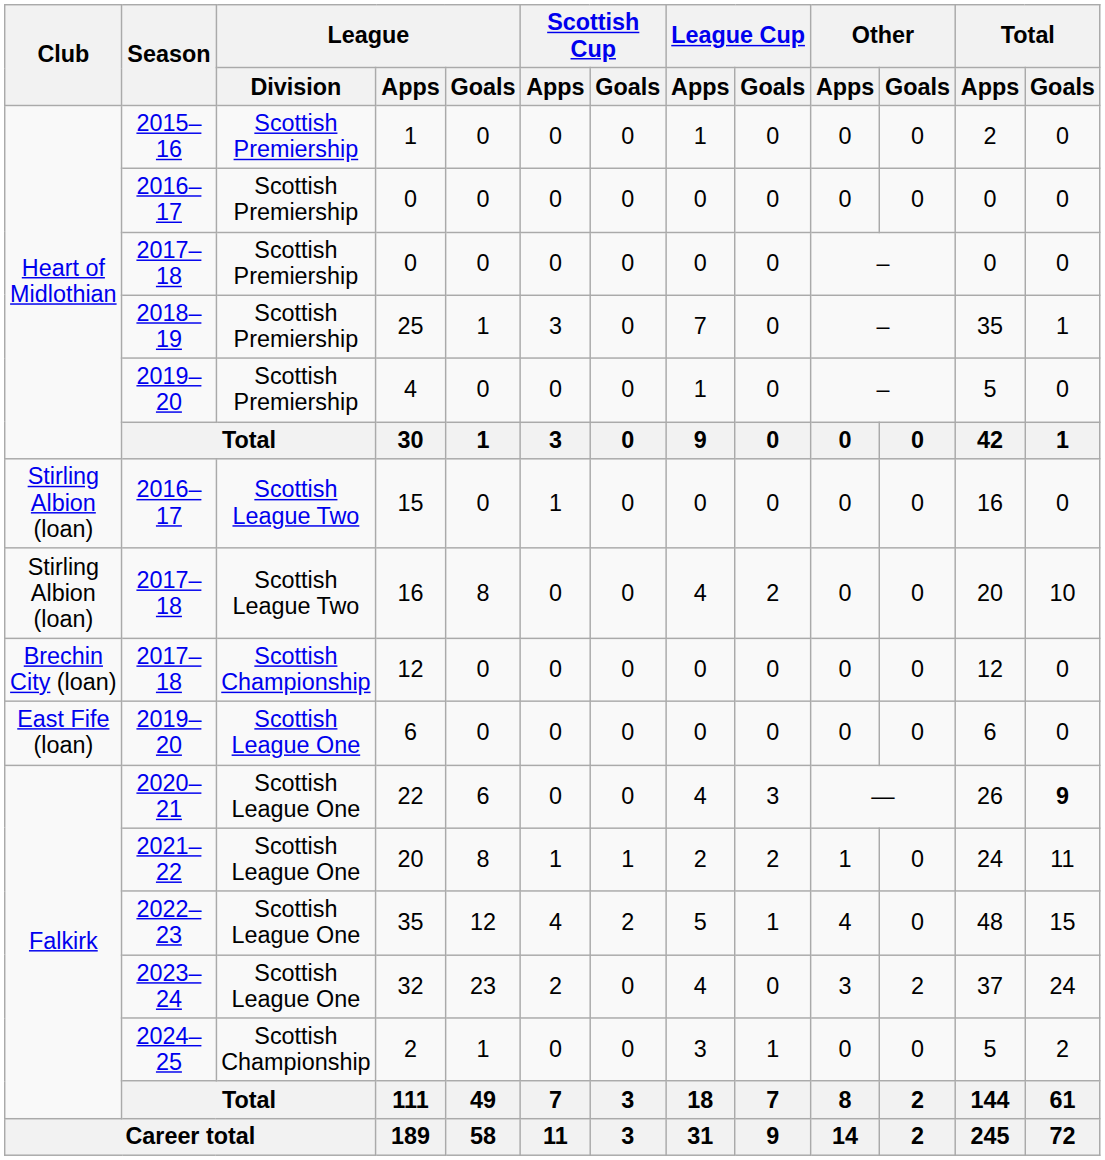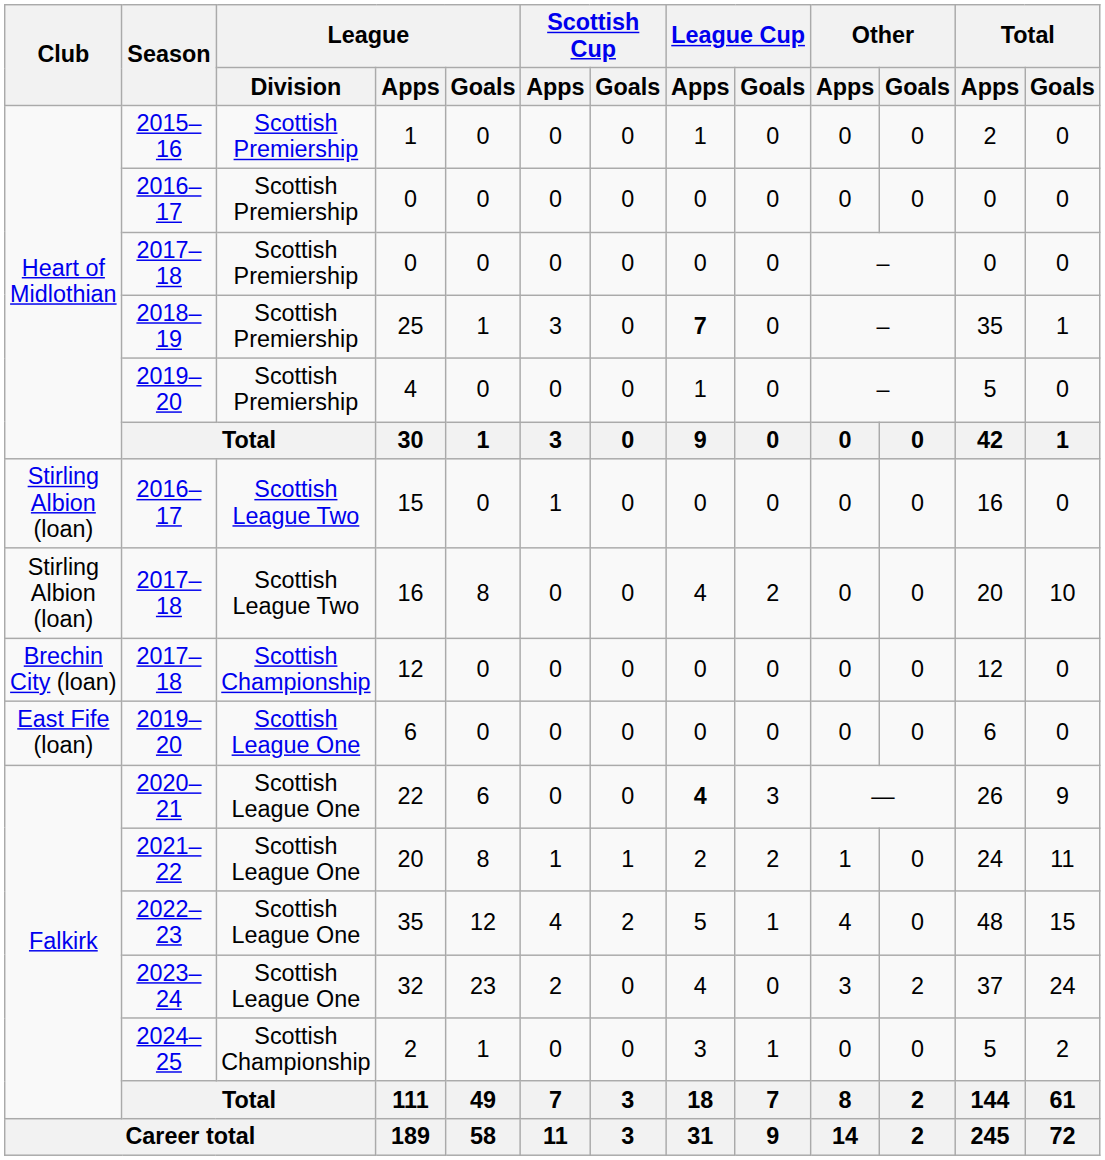(700, 326) normal -> (700, 326) bold
(700, 796) normal -> (700, 796) bold
(1062, 796) bold -> (1062, 796) normal
